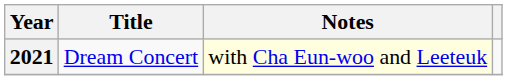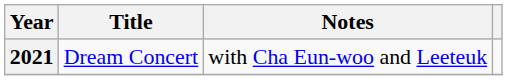(348, 56) lightyellow background -> (348, 56) no background
